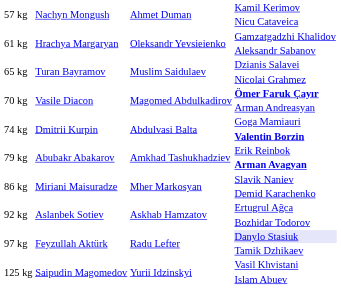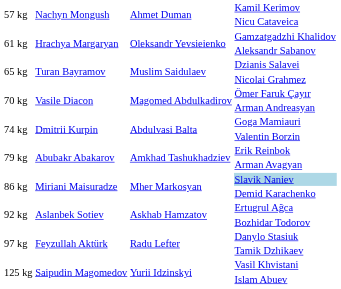(277, 93) bold -> (273, 93) normal
(269, 136) bold -> (267, 136) normal
(271, 165) bold -> (268, 165) normal
(264, 179) no background -> (264, 179) lightblue background
(266, 236) lavender background -> (266, 236) no background
